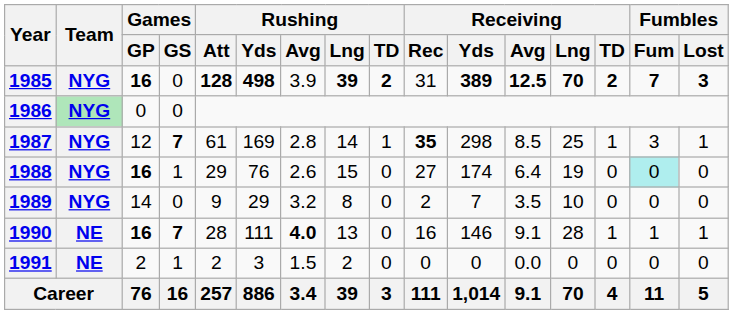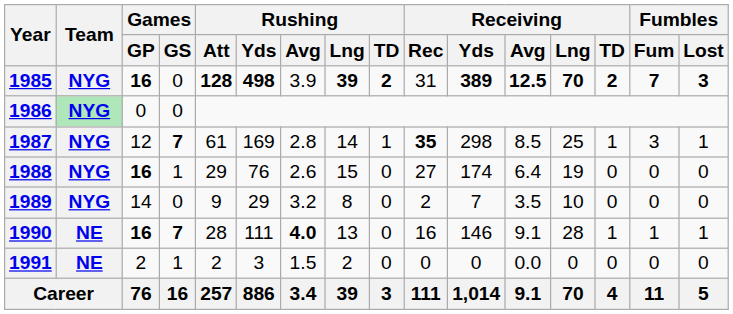(654, 171) paleturquoise background -> (654, 171) no background
